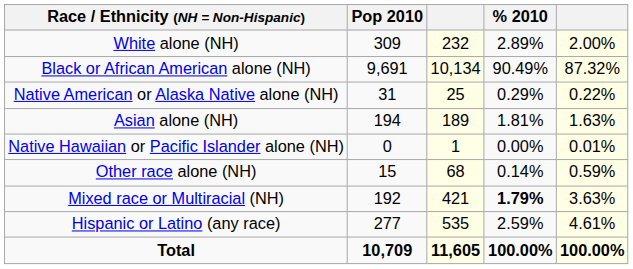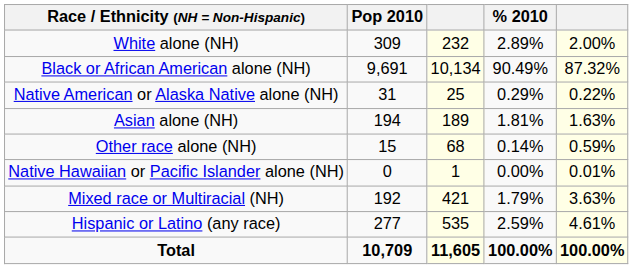rows swapped: (176, 146) <-> (176, 172)
(520, 198) bold -> (520, 198) normal
